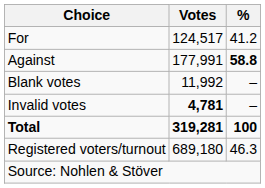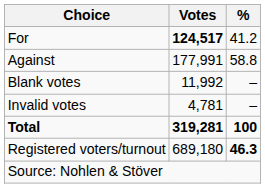(198, 37) normal -> (198, 37) bold
(243, 60) bold -> (243, 60) normal
(206, 104) bold -> (206, 104) normal
(243, 149) normal -> (243, 149) bold
